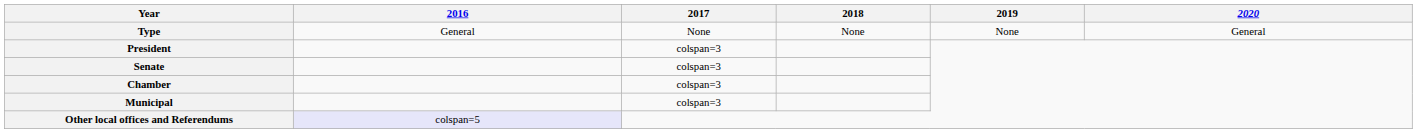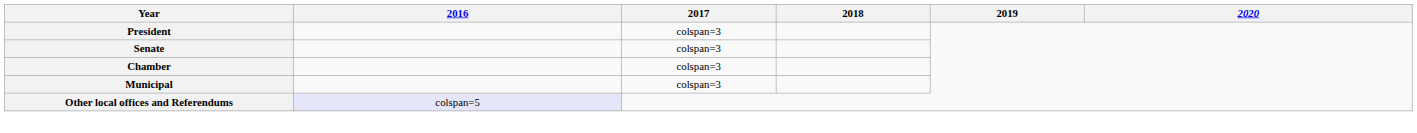- row: (149, 31)
